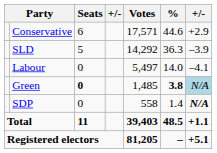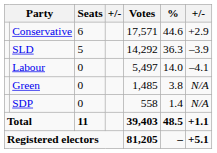(80, 85) bold -> (80, 85) normal
(176, 85) bold -> (176, 85) normal
(200, 85) lightblue background -> (200, 85) no background
(199, 103) bold -> (200, 103) normal
